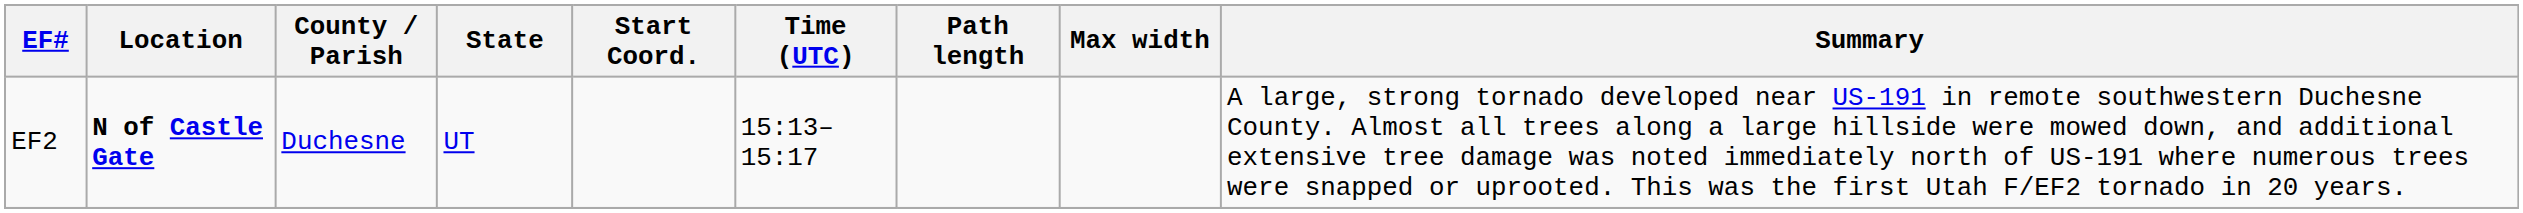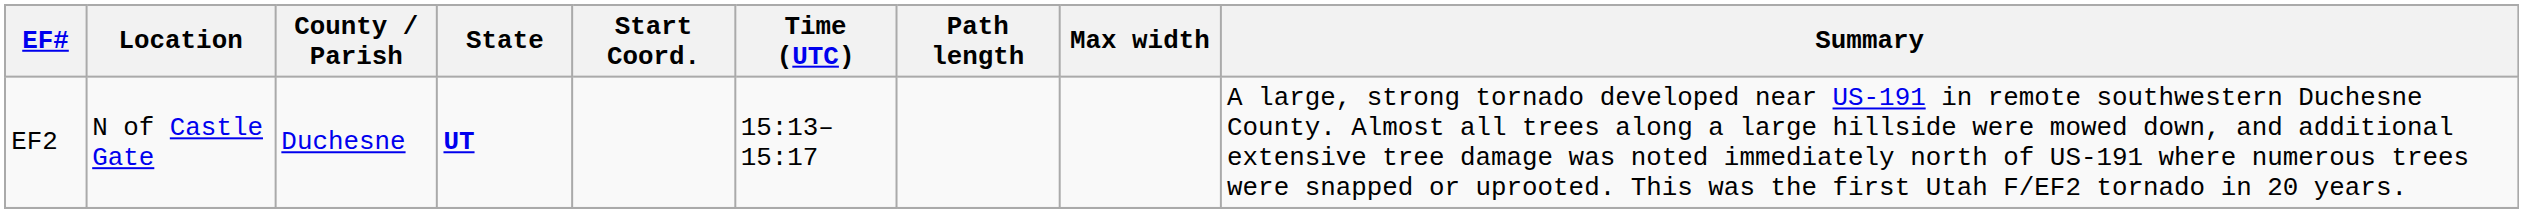(178, 143) bold -> (178, 143) normal
(459, 143) normal -> (459, 143) bold
